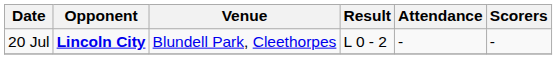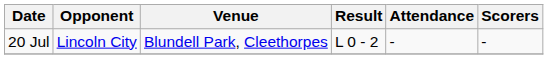(101, 41) bold -> (97, 41) normal
